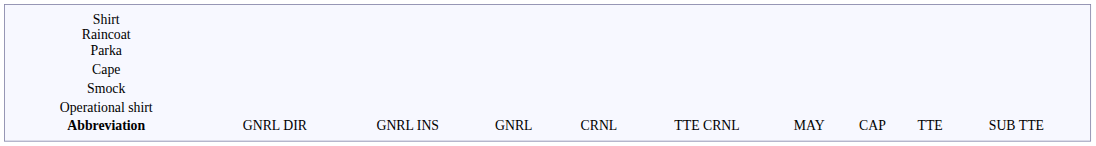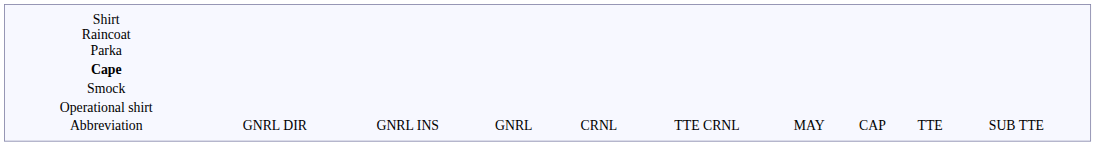(106, 69) normal -> (106, 69) bold
(106, 126) bold -> (106, 126) normal
